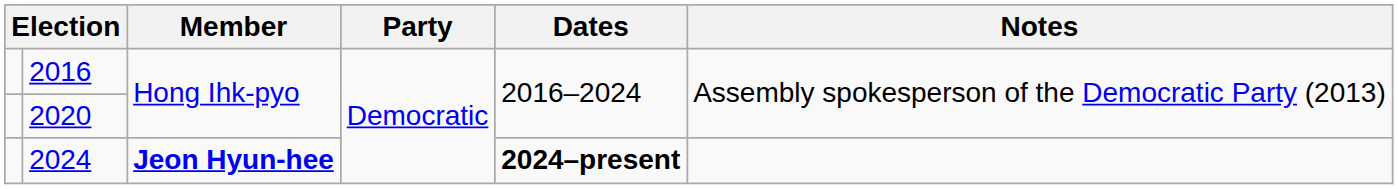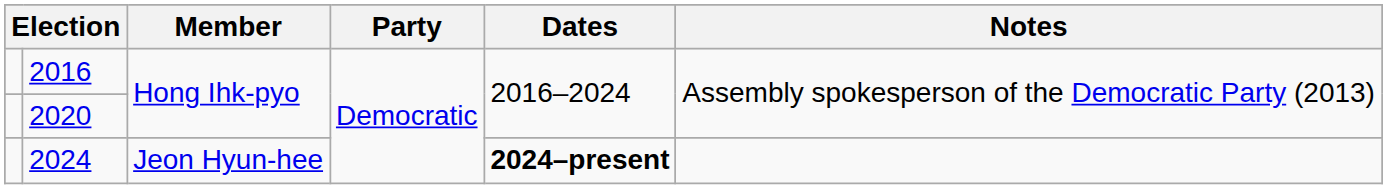(233, 159) bold -> (228, 159) normal
